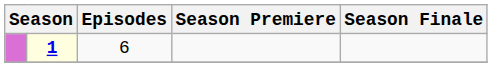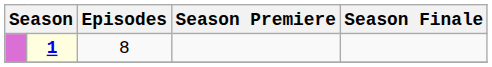(124, 48) 6 -> (124, 48) 8
